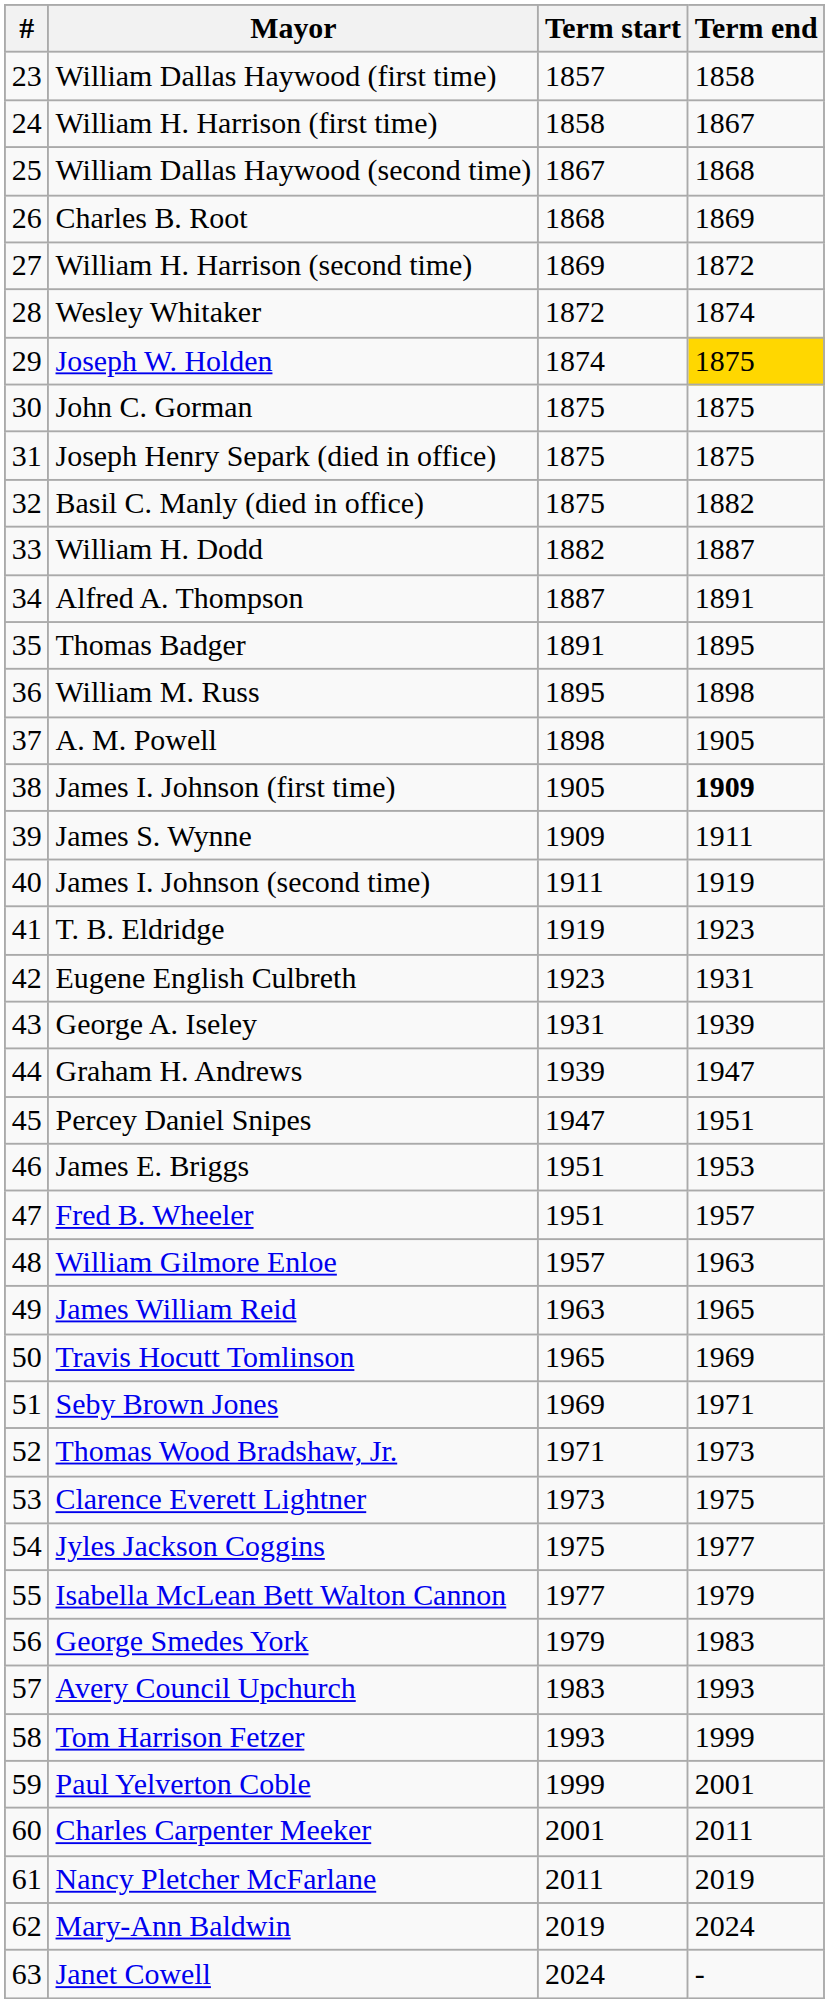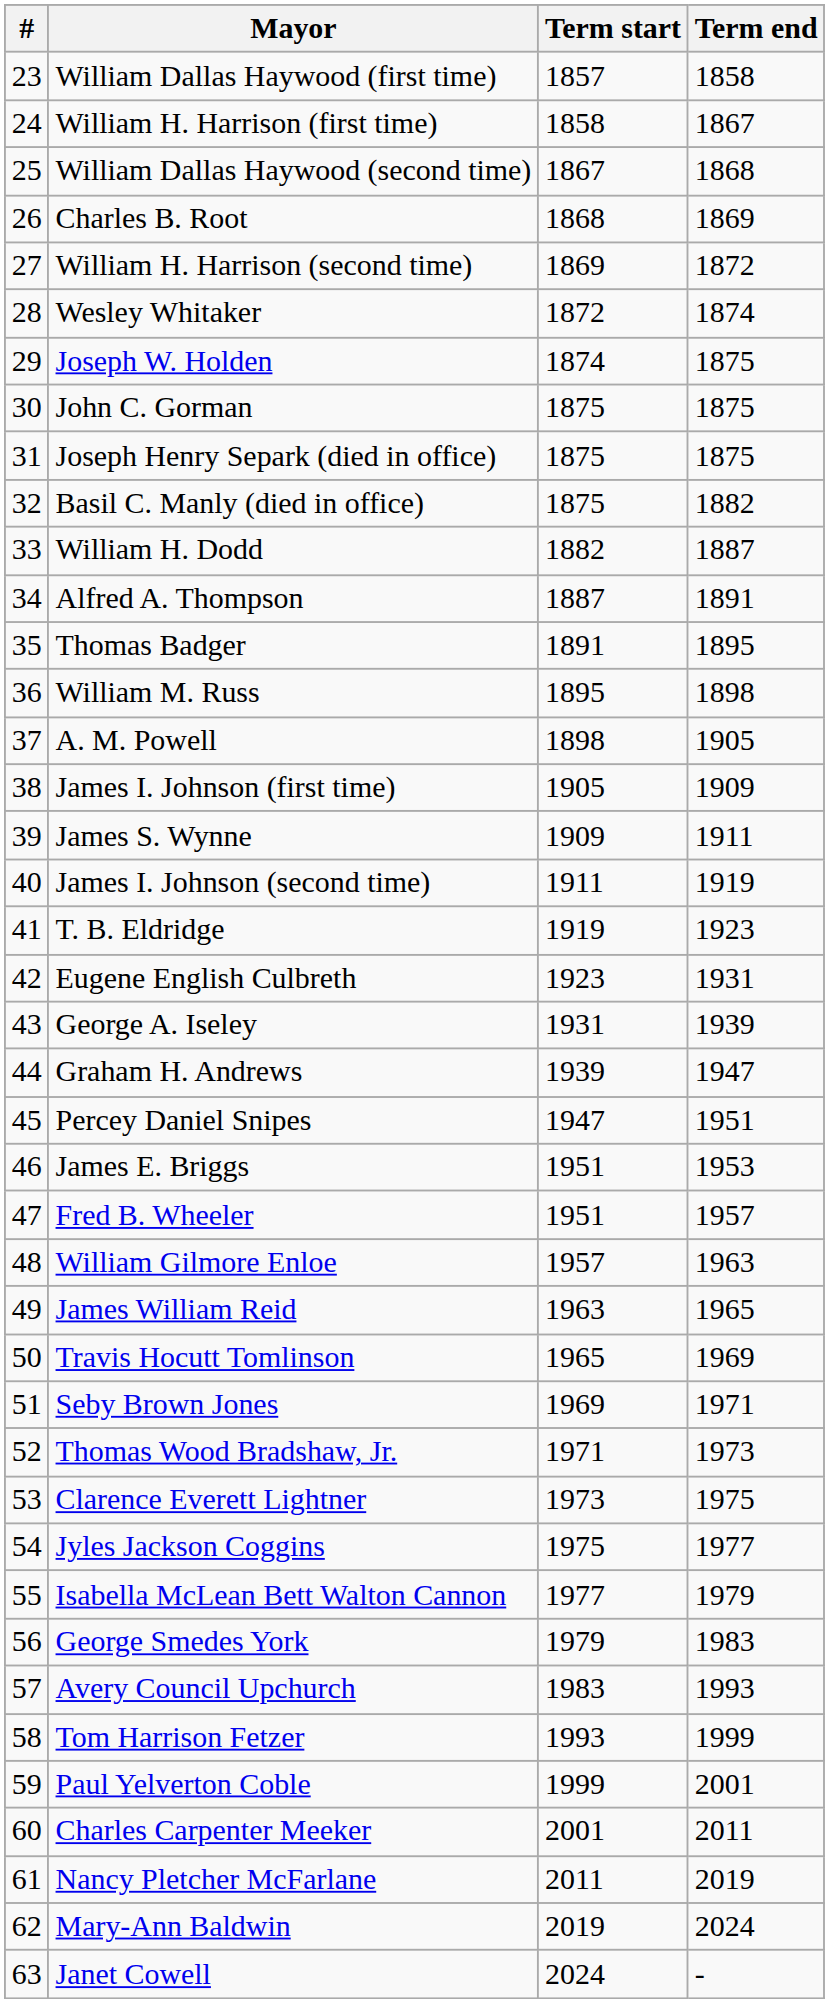(725, 360) gold background -> (725, 360) no background
(725, 787) bold -> (725, 787) normal
